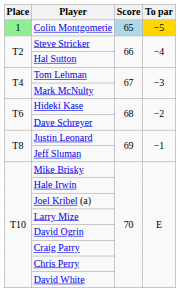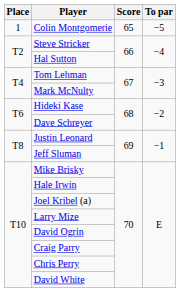(18, 28) lightgreen background -> (18, 28) no background
(129, 28) lightblue background -> (129, 28) no background
(159, 28) gold background -> (159, 28) no background
